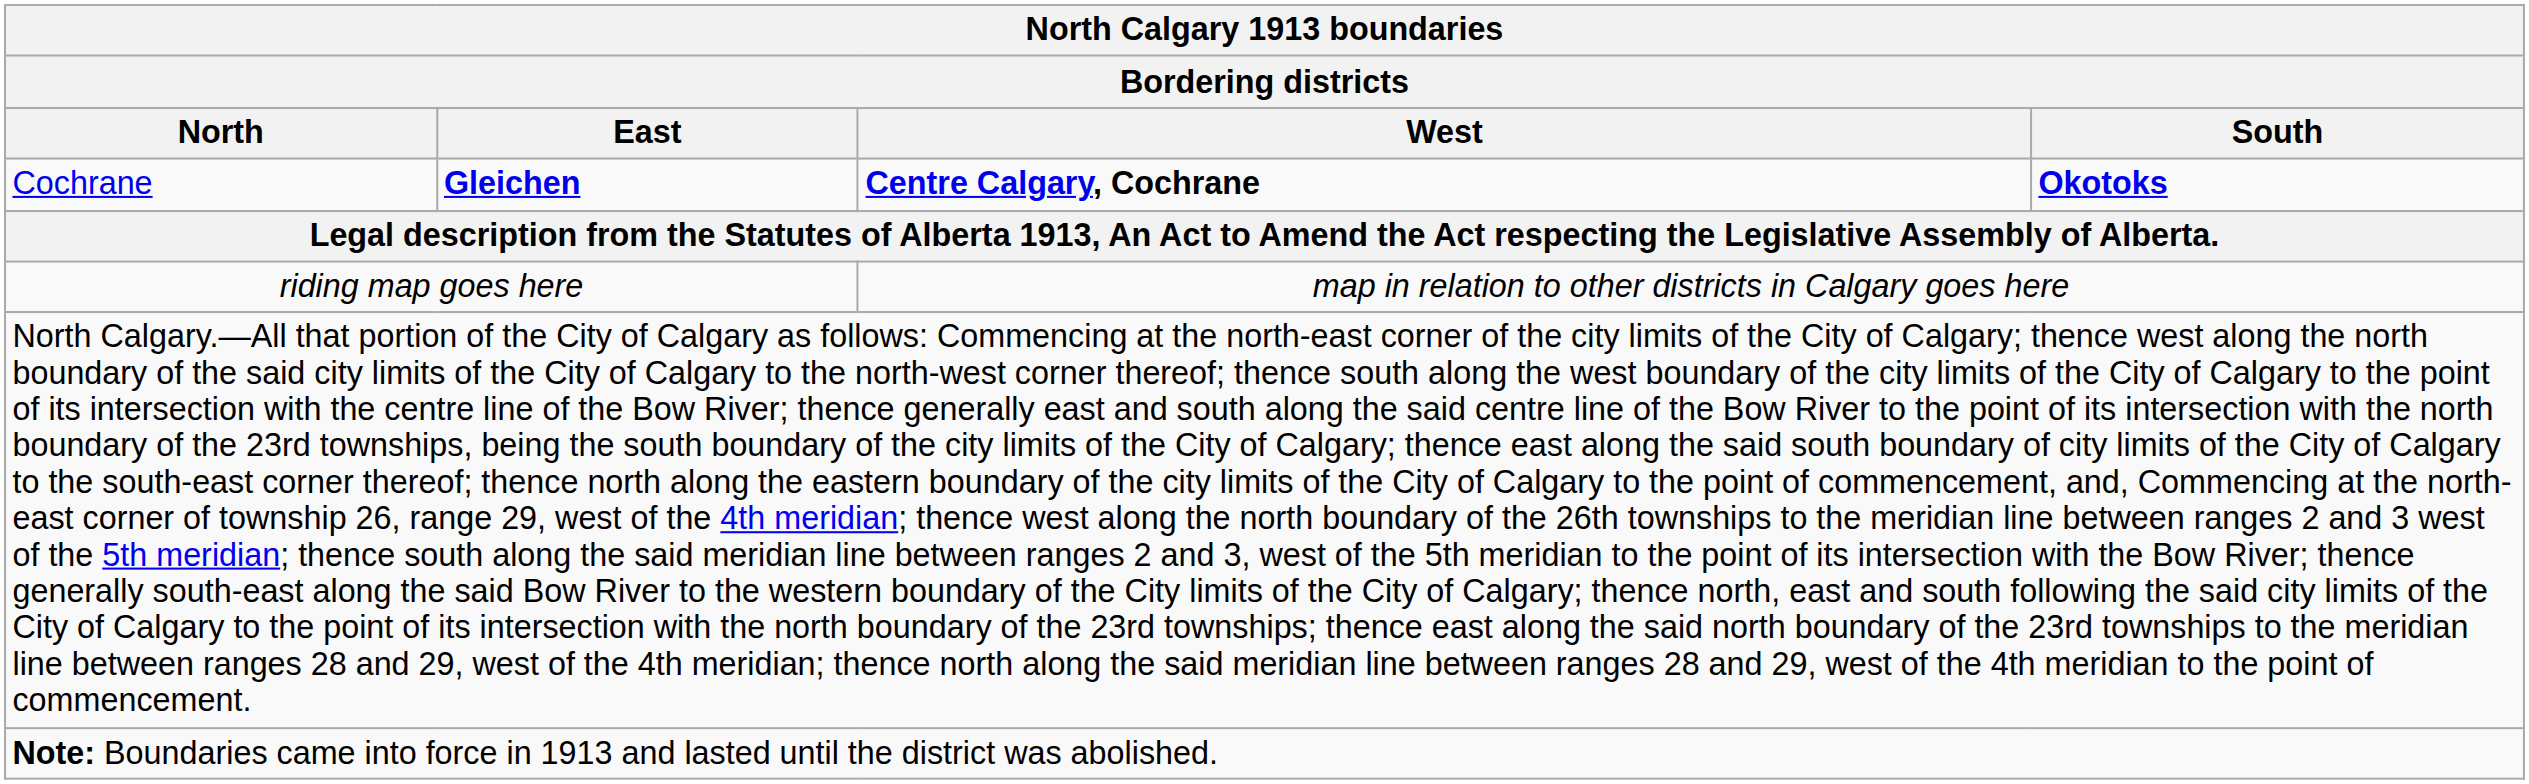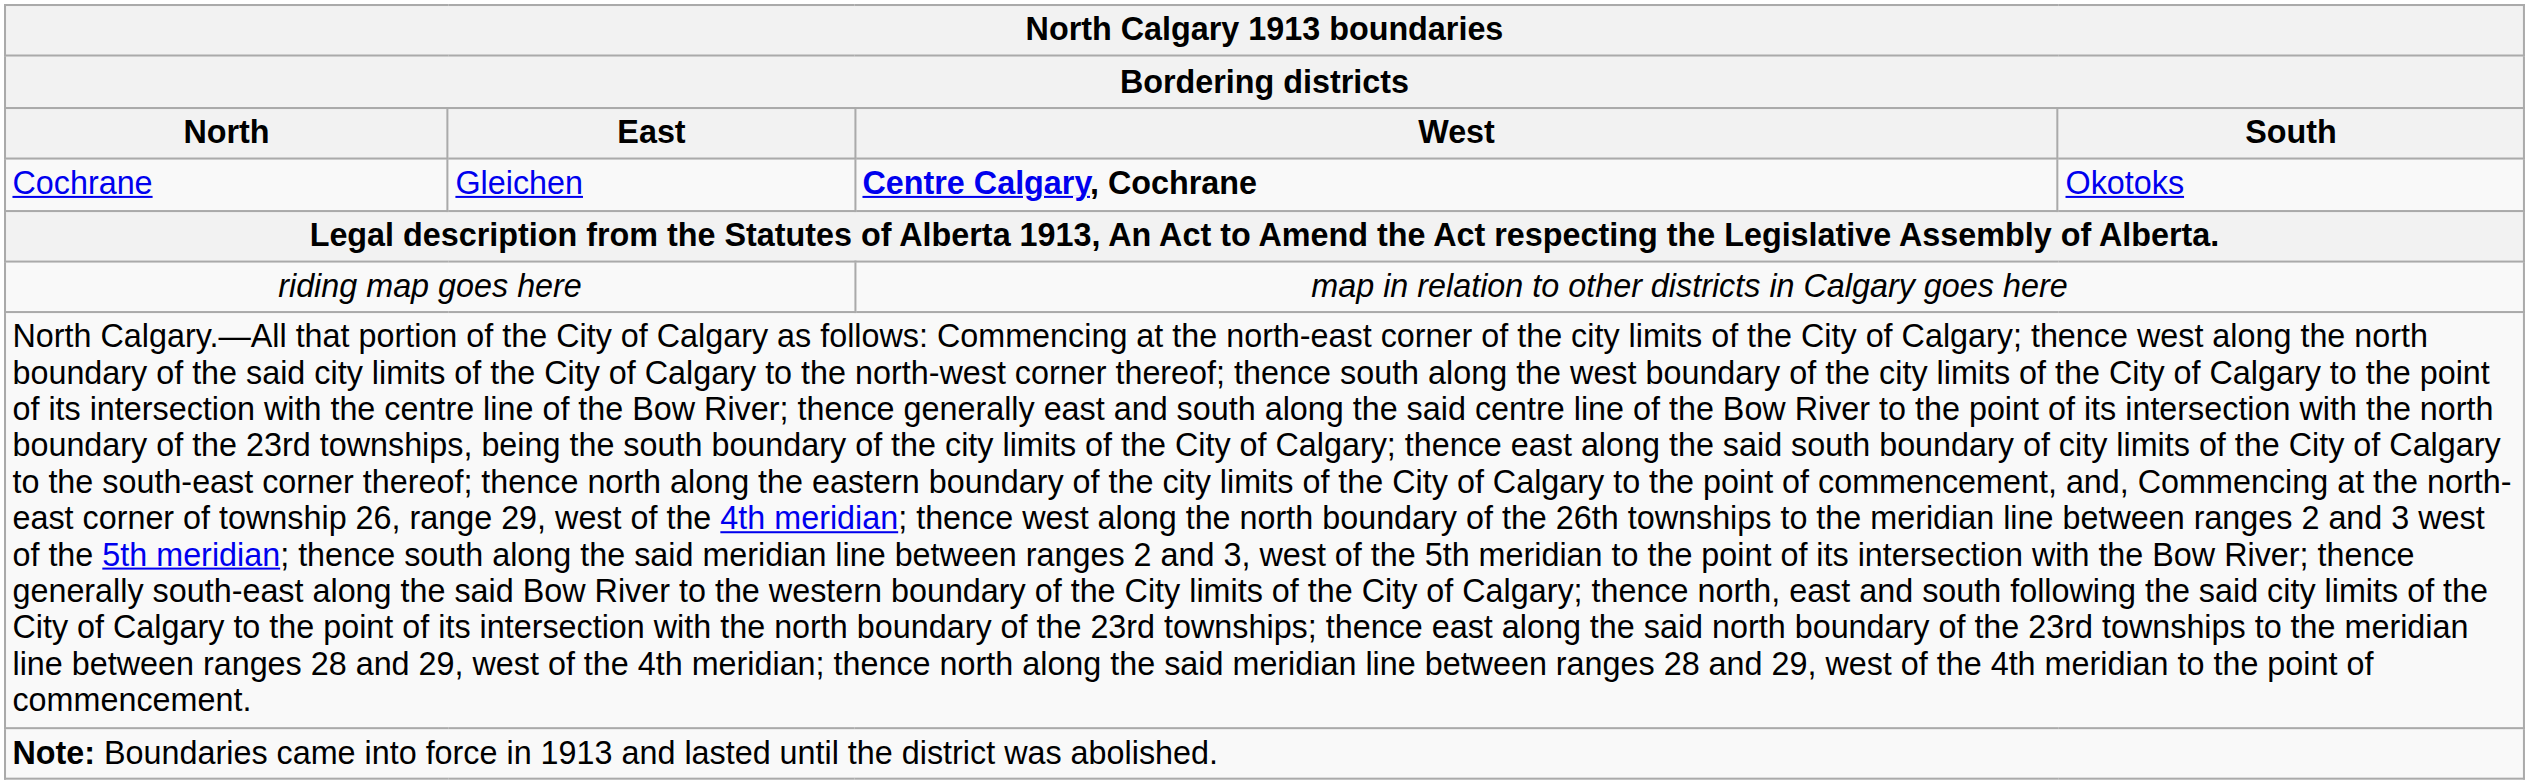(512, 183) bold -> (519, 183) normal
(2103, 183) bold -> (2125, 183) normal
